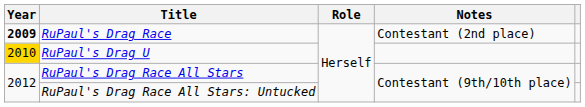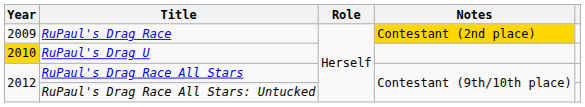(22, 34) bold -> (22, 34) normal
(456, 34) no background -> (456, 34) gold background
